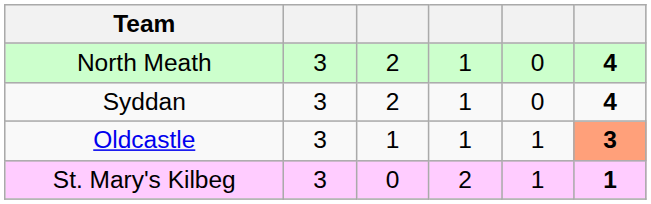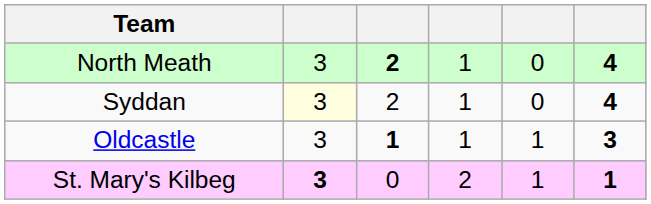(393, 62) normal -> (393, 62) bold
(320, 101) no background -> (320, 101) lightyellow background
(393, 140) normal -> (393, 140) bold
(610, 140) lightsalmon background -> (610, 140) no background
(320, 179) normal -> (320, 179) bold
